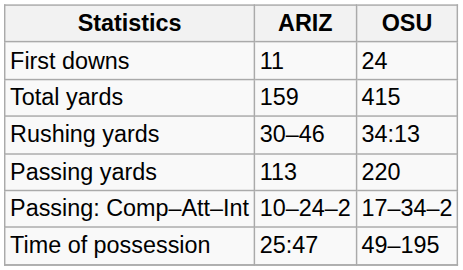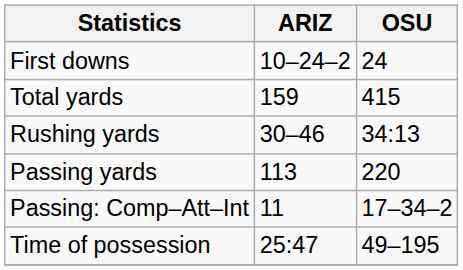(272, 60) 11 -> (305, 60) 10–24–2
(305, 208) 10–24–2 -> (272, 208) 11
